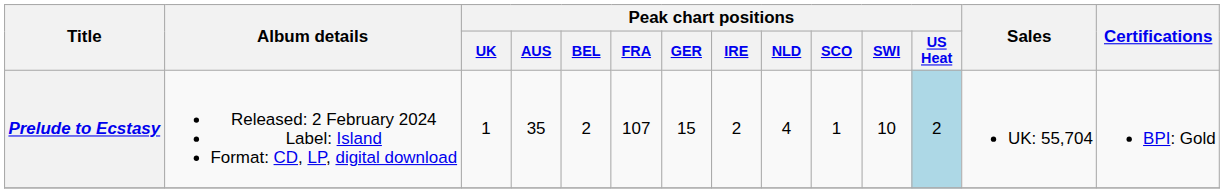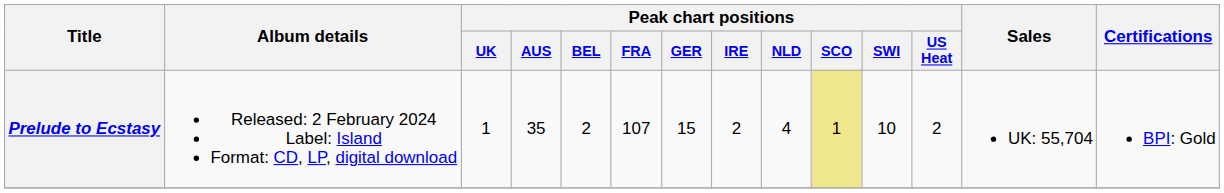(837, 129) no background -> (837, 129) khaki background
(937, 129) lightblue background -> (937, 129) no background
